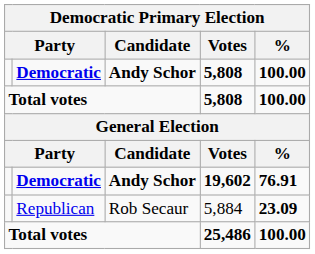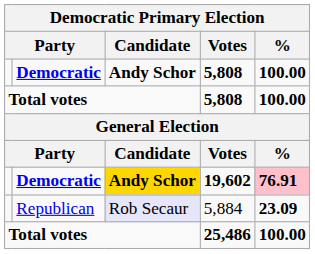(152, 180) no background -> (152, 180) gold background
(278, 180) no background -> (278, 180) pink background
(149, 208) no background -> (149, 208) lavender background
